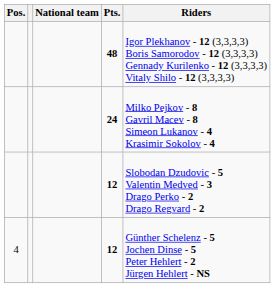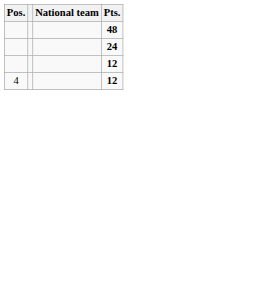- column: (196, 12)
